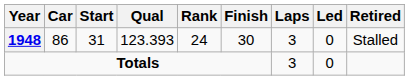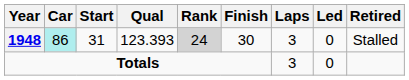(60, 39) no background -> (60, 39) paleturquoise background
(199, 39) no background -> (199, 39) lightgrey background
